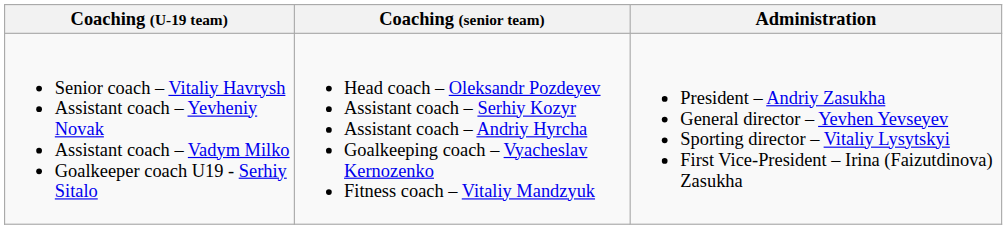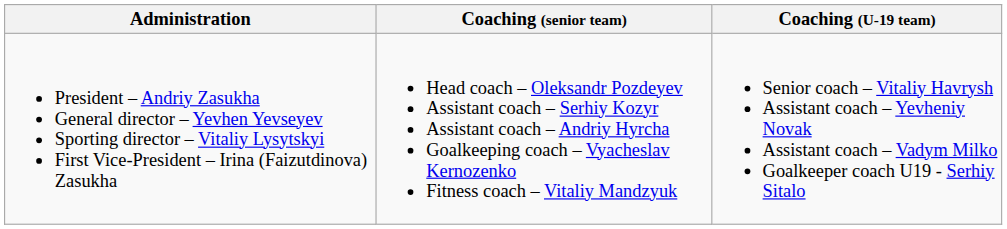columns swapped: (816, 19) <-> (149, 19)
